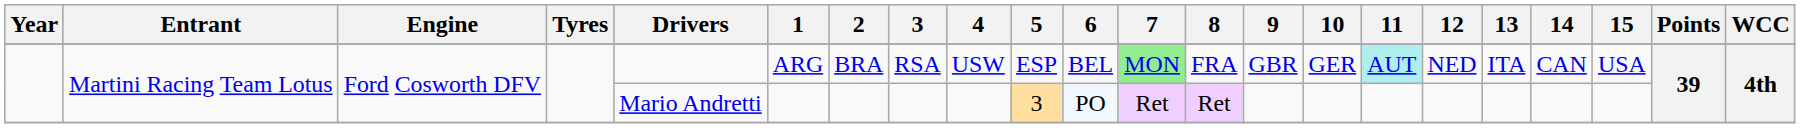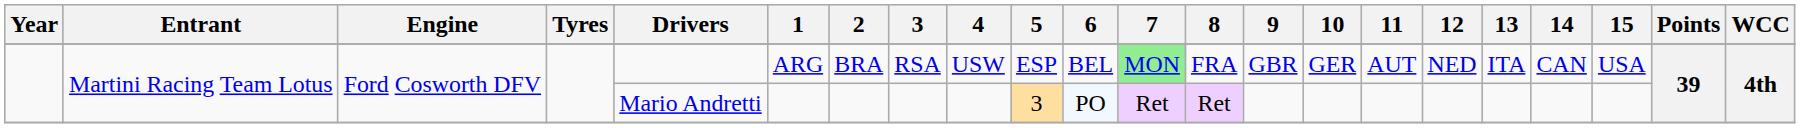(1392, 63) paleturquoise background -> (1392, 63) no background
